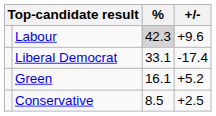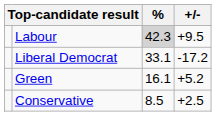(191, 36) +9.6 -> (191, 36) +9.5
(193, 57) -17.4 -> (193, 57) -17.2
